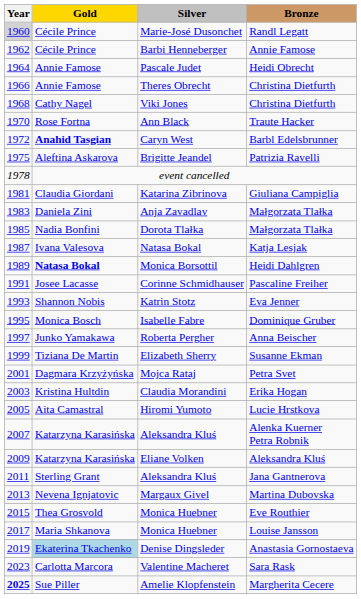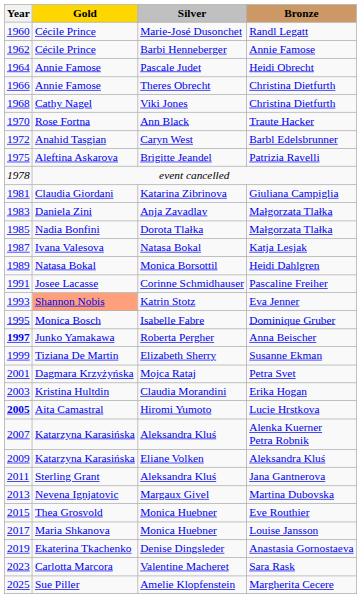(18, 31) lightgrey background -> (18, 31) no background
(73, 139) bold -> (71, 139) normal
(67, 265) bold -> (65, 265) normal
(70, 301) no background -> (70, 301) lightsalmon background
(18, 337) normal -> (18, 337) bold
(18, 409) normal -> (18, 409) bold
(83, 548) lightblue background -> (83, 548) no background
(18, 584) bold -> (18, 584) normal
